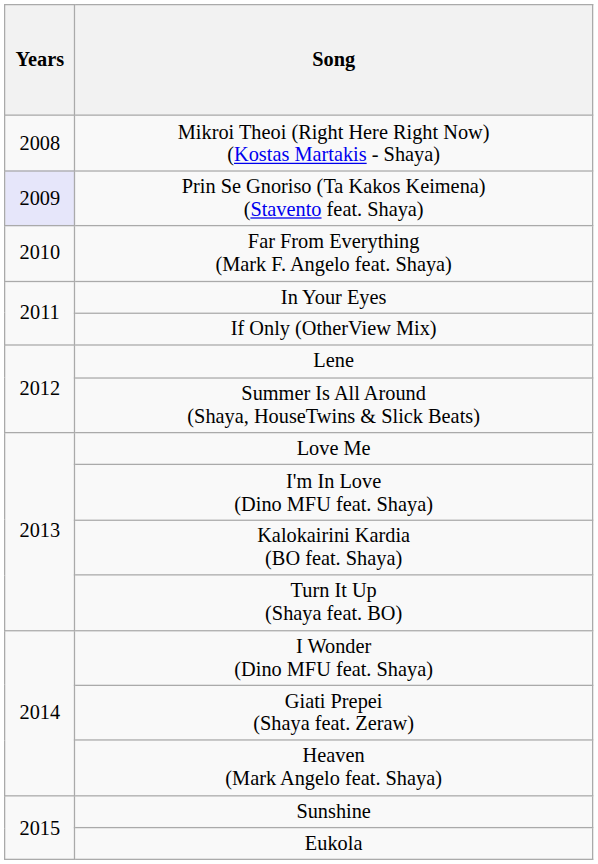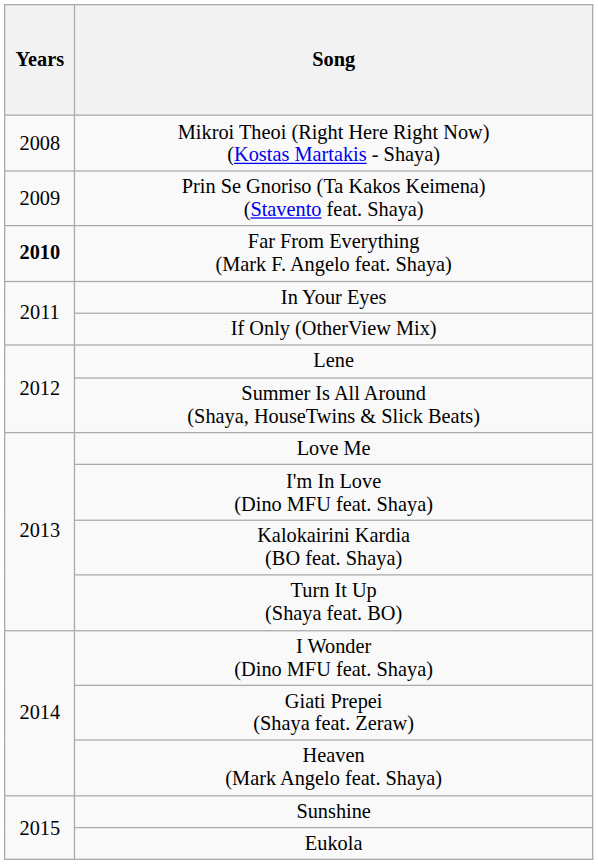(40, 198) lavender background -> (40, 198) no background
(40, 253) normal -> (40, 253) bold
